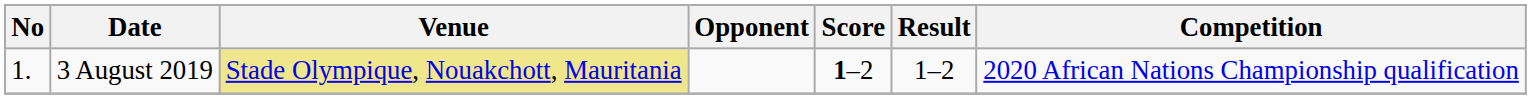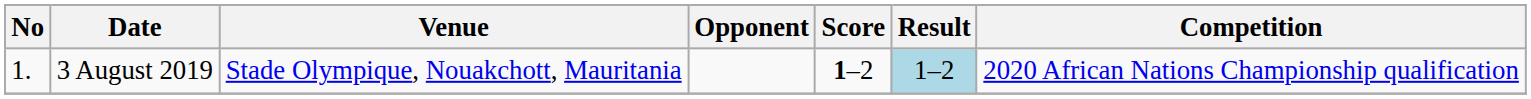(454, 70) khaki background -> (454, 70) no background
(934, 70) no background -> (934, 70) lightblue background
